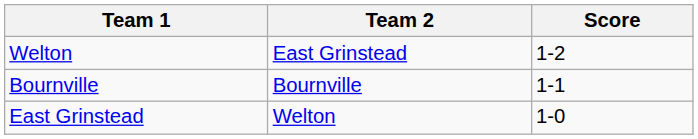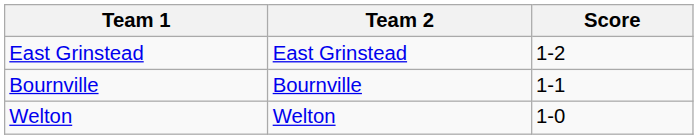(41, 52) Welton -> (77, 52) East Grinstead
(77, 117) East Grinstead -> (41, 117) Welton
